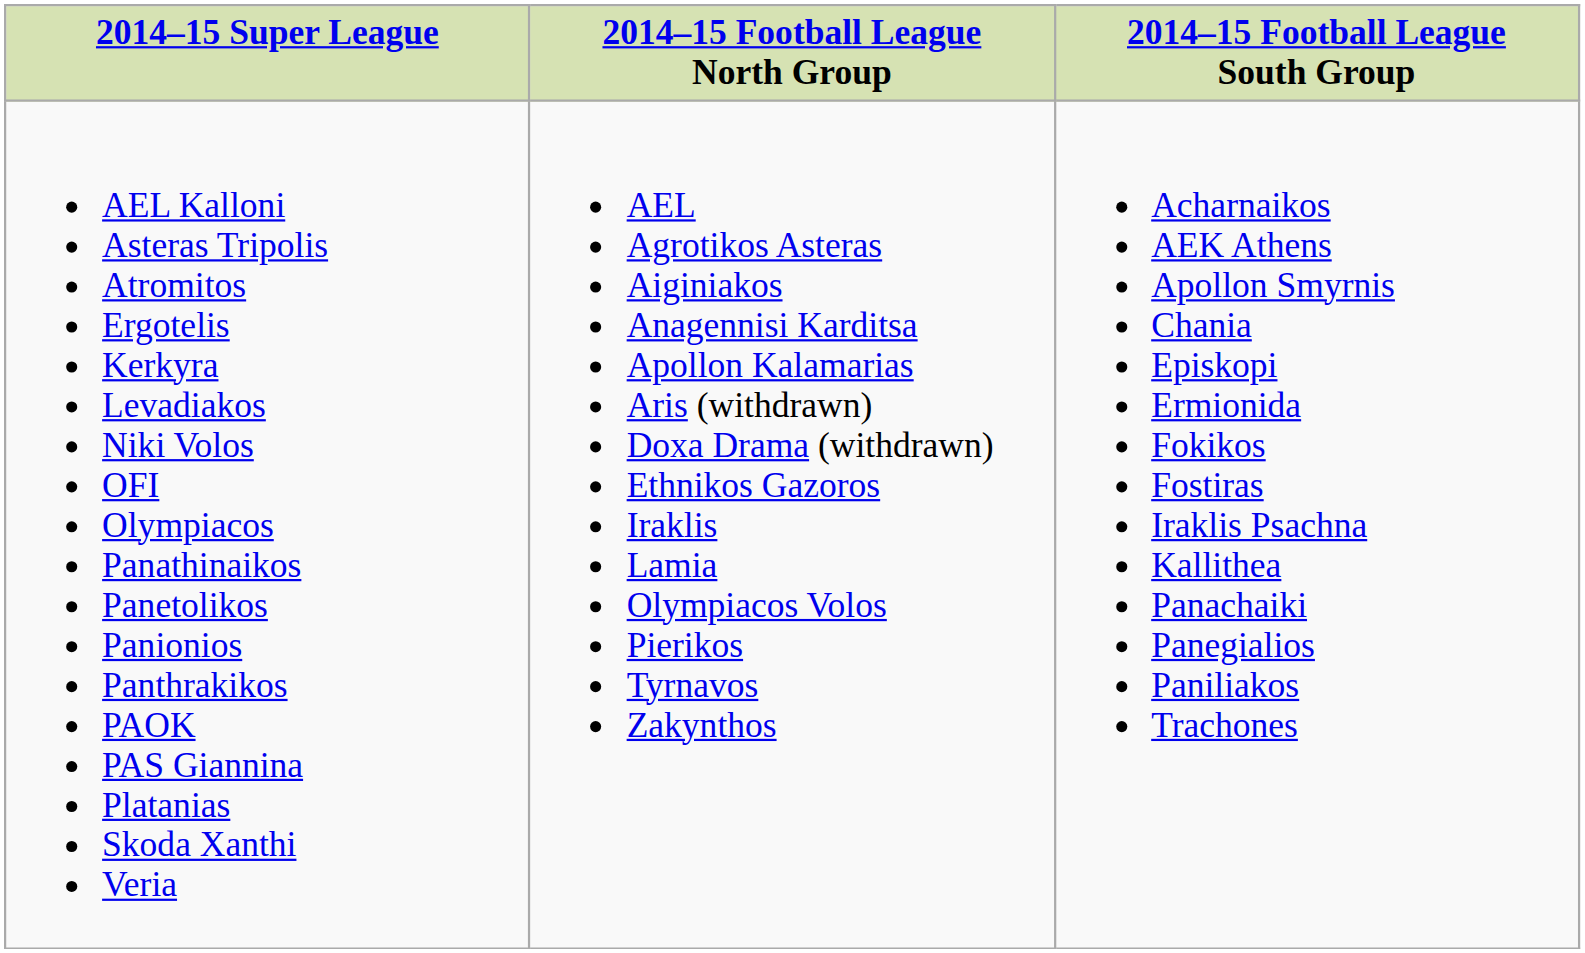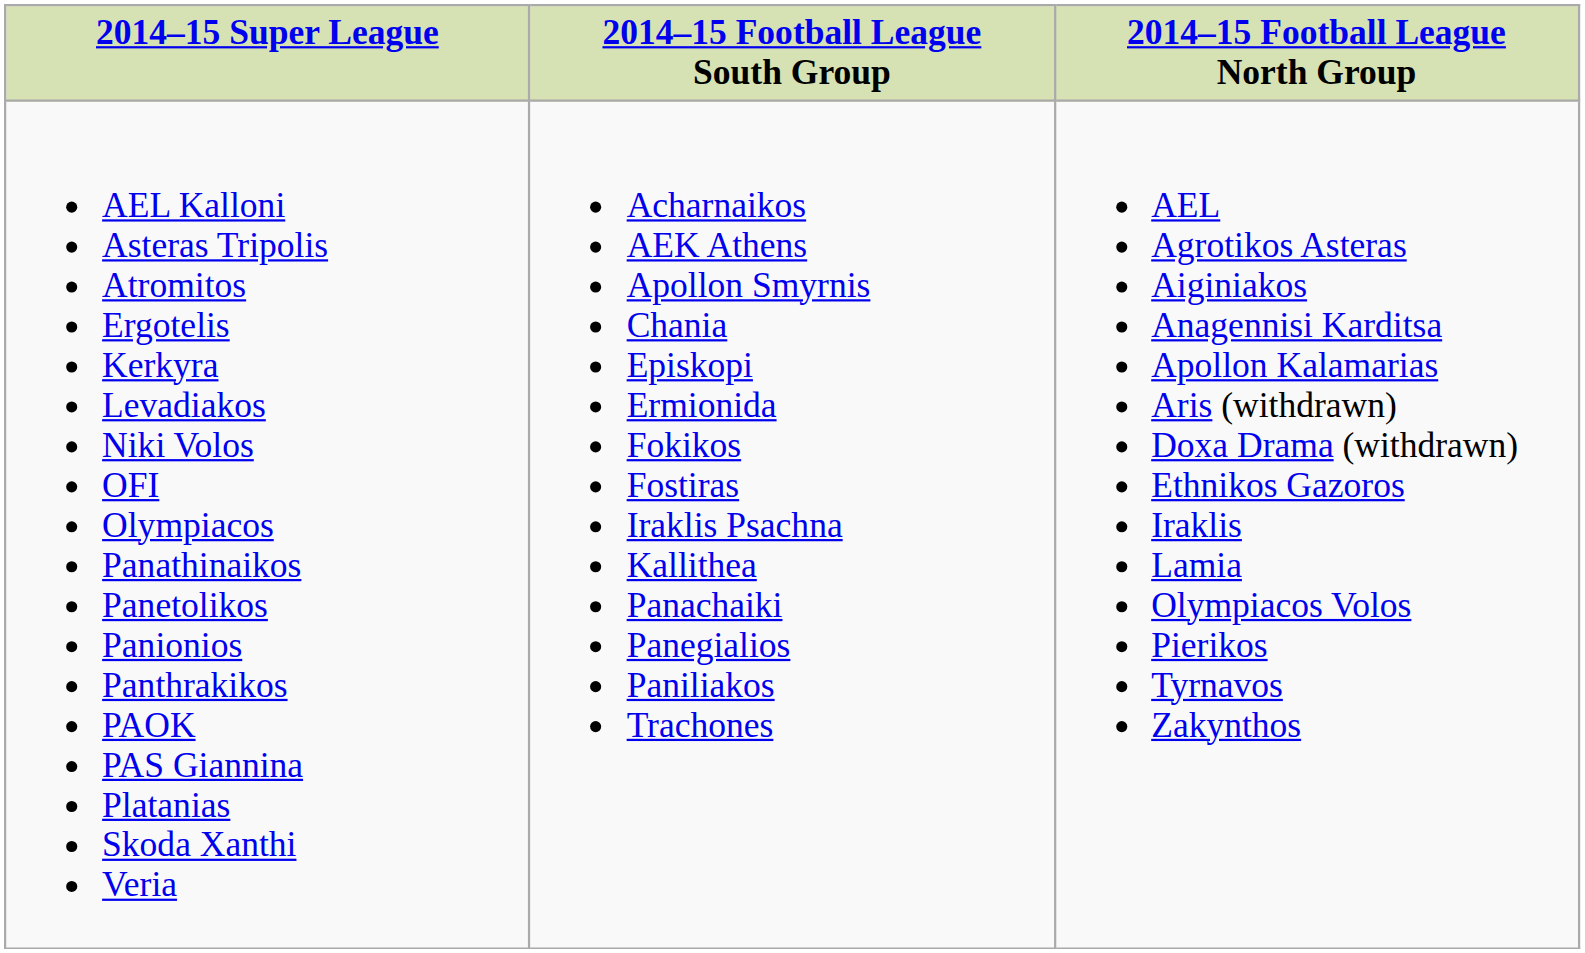columns swapped: (1316, 52) <-> (792, 52)
